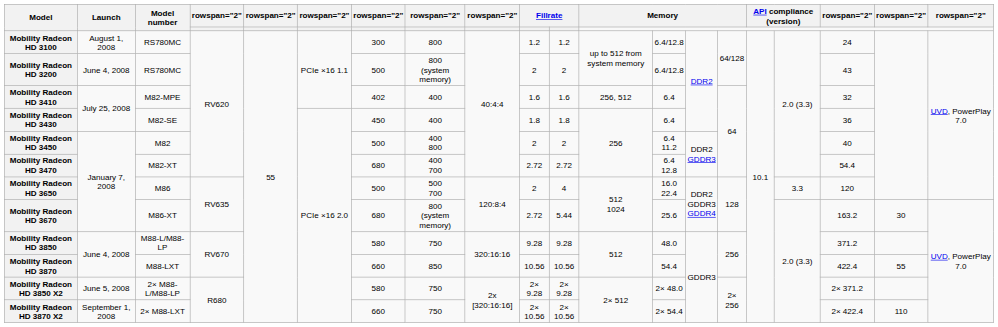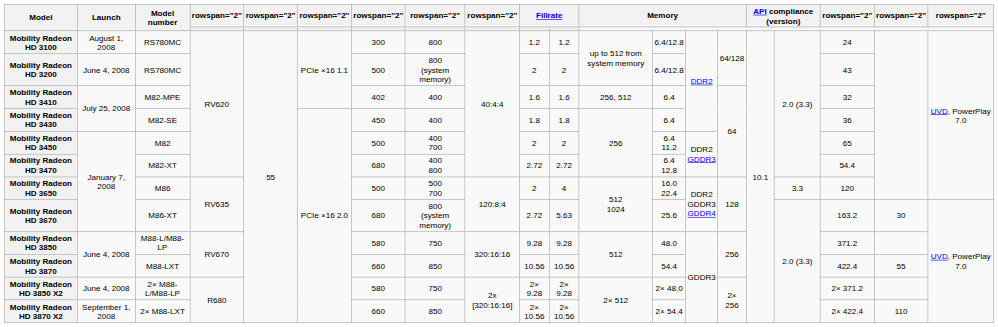(435, 142) 400 800 -> (435, 142) 400 700
(847, 142) 40 -> (847, 142) 65
(435, 165) 400 700 -> (435, 165) 400 800
(564, 215) 5.44 -> (564, 215) 5.63
(106, 288) June 5, 2008 -> (106, 288) June 4, 2008
(435, 311) 750 -> (435, 311) 850
